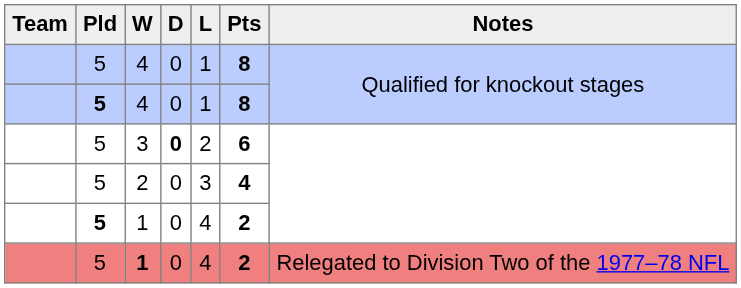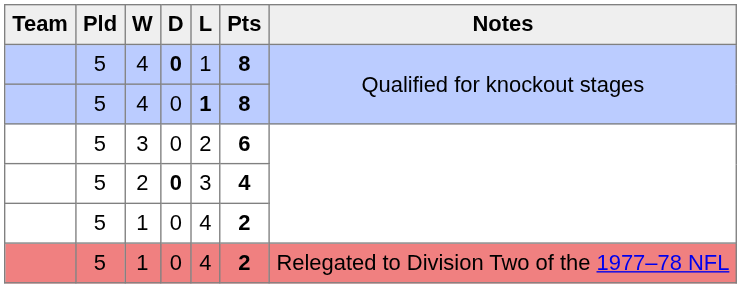(176, 64) normal -> (176, 64) bold
(100, 103) bold -> (100, 103) normal
(205, 103) normal -> (205, 103) bold
(176, 143) bold -> (176, 143) normal
(176, 183) normal -> (176, 183) bold
(100, 223) bold -> (100, 223) normal
(142, 262) bold -> (142, 262) normal
